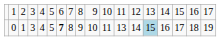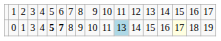(52, 28) normal -> (52, 28) bold
(121, 28) no background -> (121, 28) lightblue background
(150, 28) lightblue background -> (150, 28) no background
(179, 28) no background -> (179, 28) lightyellow background
